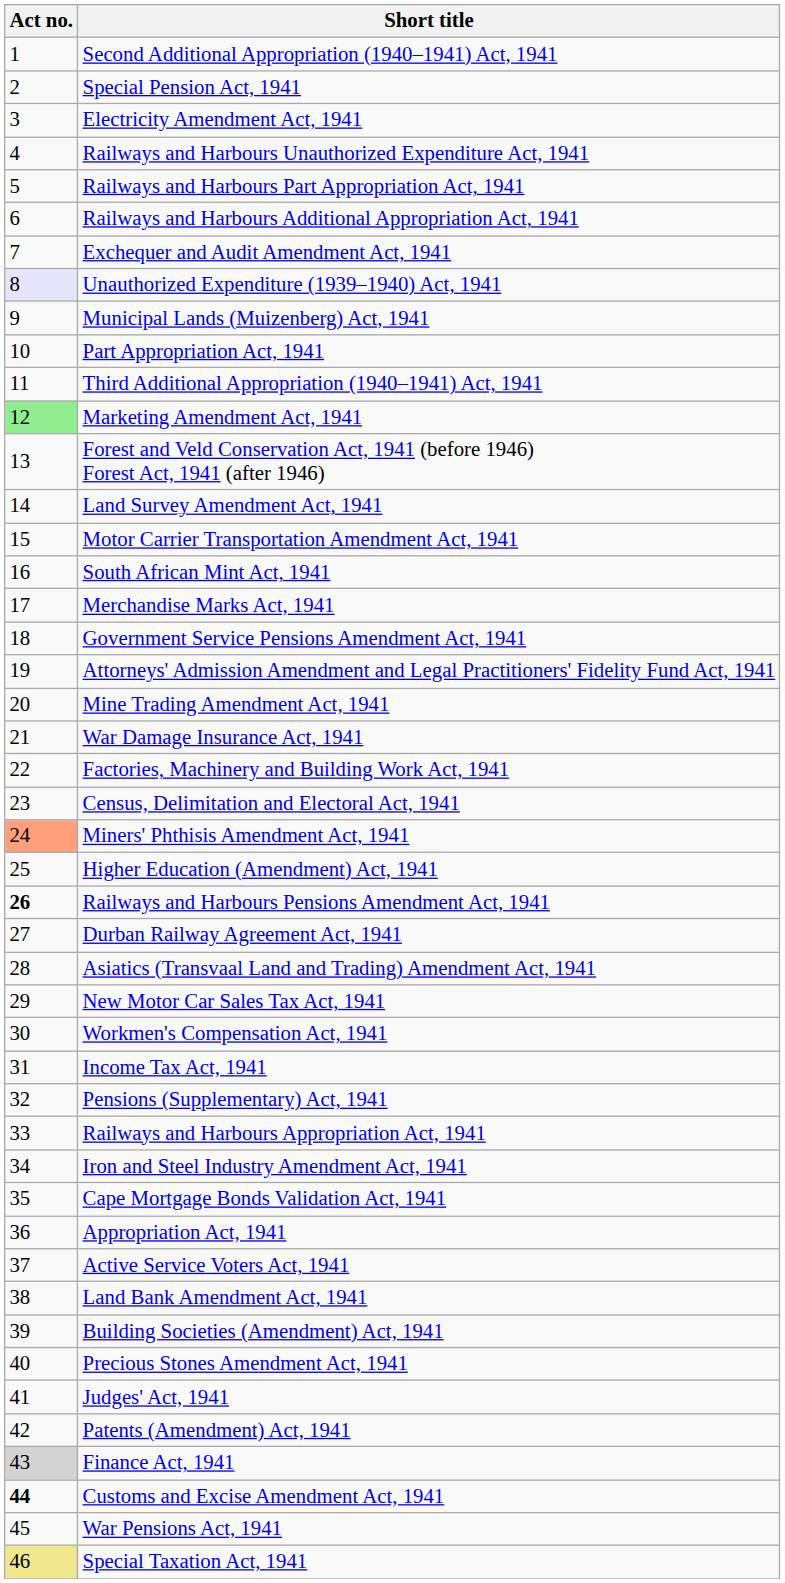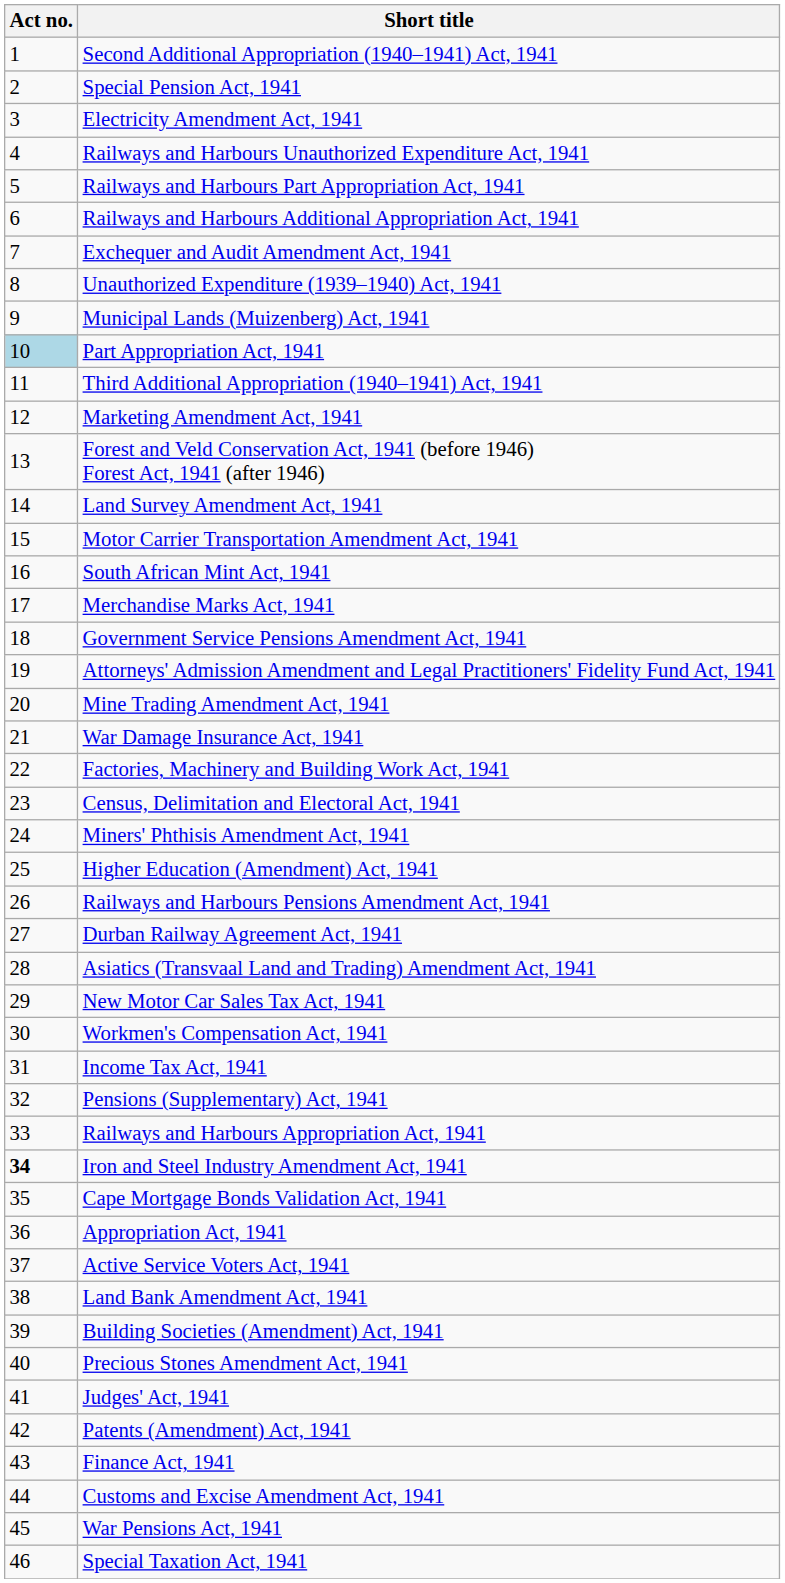(15, 284) lavender background -> (15, 284) no background
(20, 350) no background -> (20, 350) lightblue background
(20, 416) lightgreen background -> (20, 416) no background
(20, 836) lightsalmon background -> (20, 836) no background
(20, 902) bold -> (20, 902) normal
(20, 1165) normal -> (20, 1165) bold
(20, 1462) lightgrey background -> (20, 1462) no background
(20, 1495) bold -> (20, 1495) normal
(20, 1561) khaki background -> (20, 1561) no background
